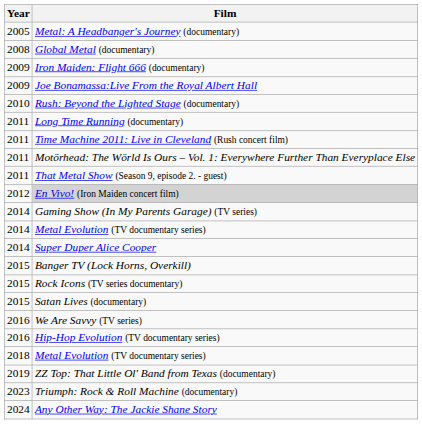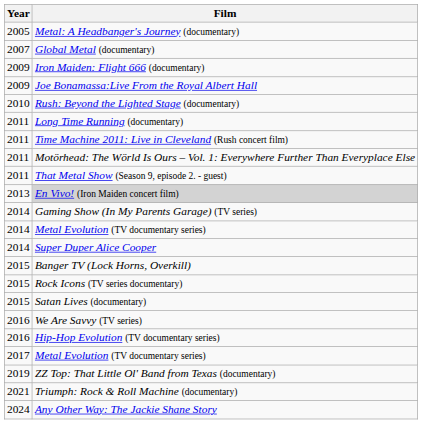(18, 49) 2008 -> (18, 49) 2007
(18, 193) 2012 -> (18, 193) 2013
(18, 355) 2018 -> (18, 355) 2017
(18, 391) 2023 -> (18, 391) 2021
